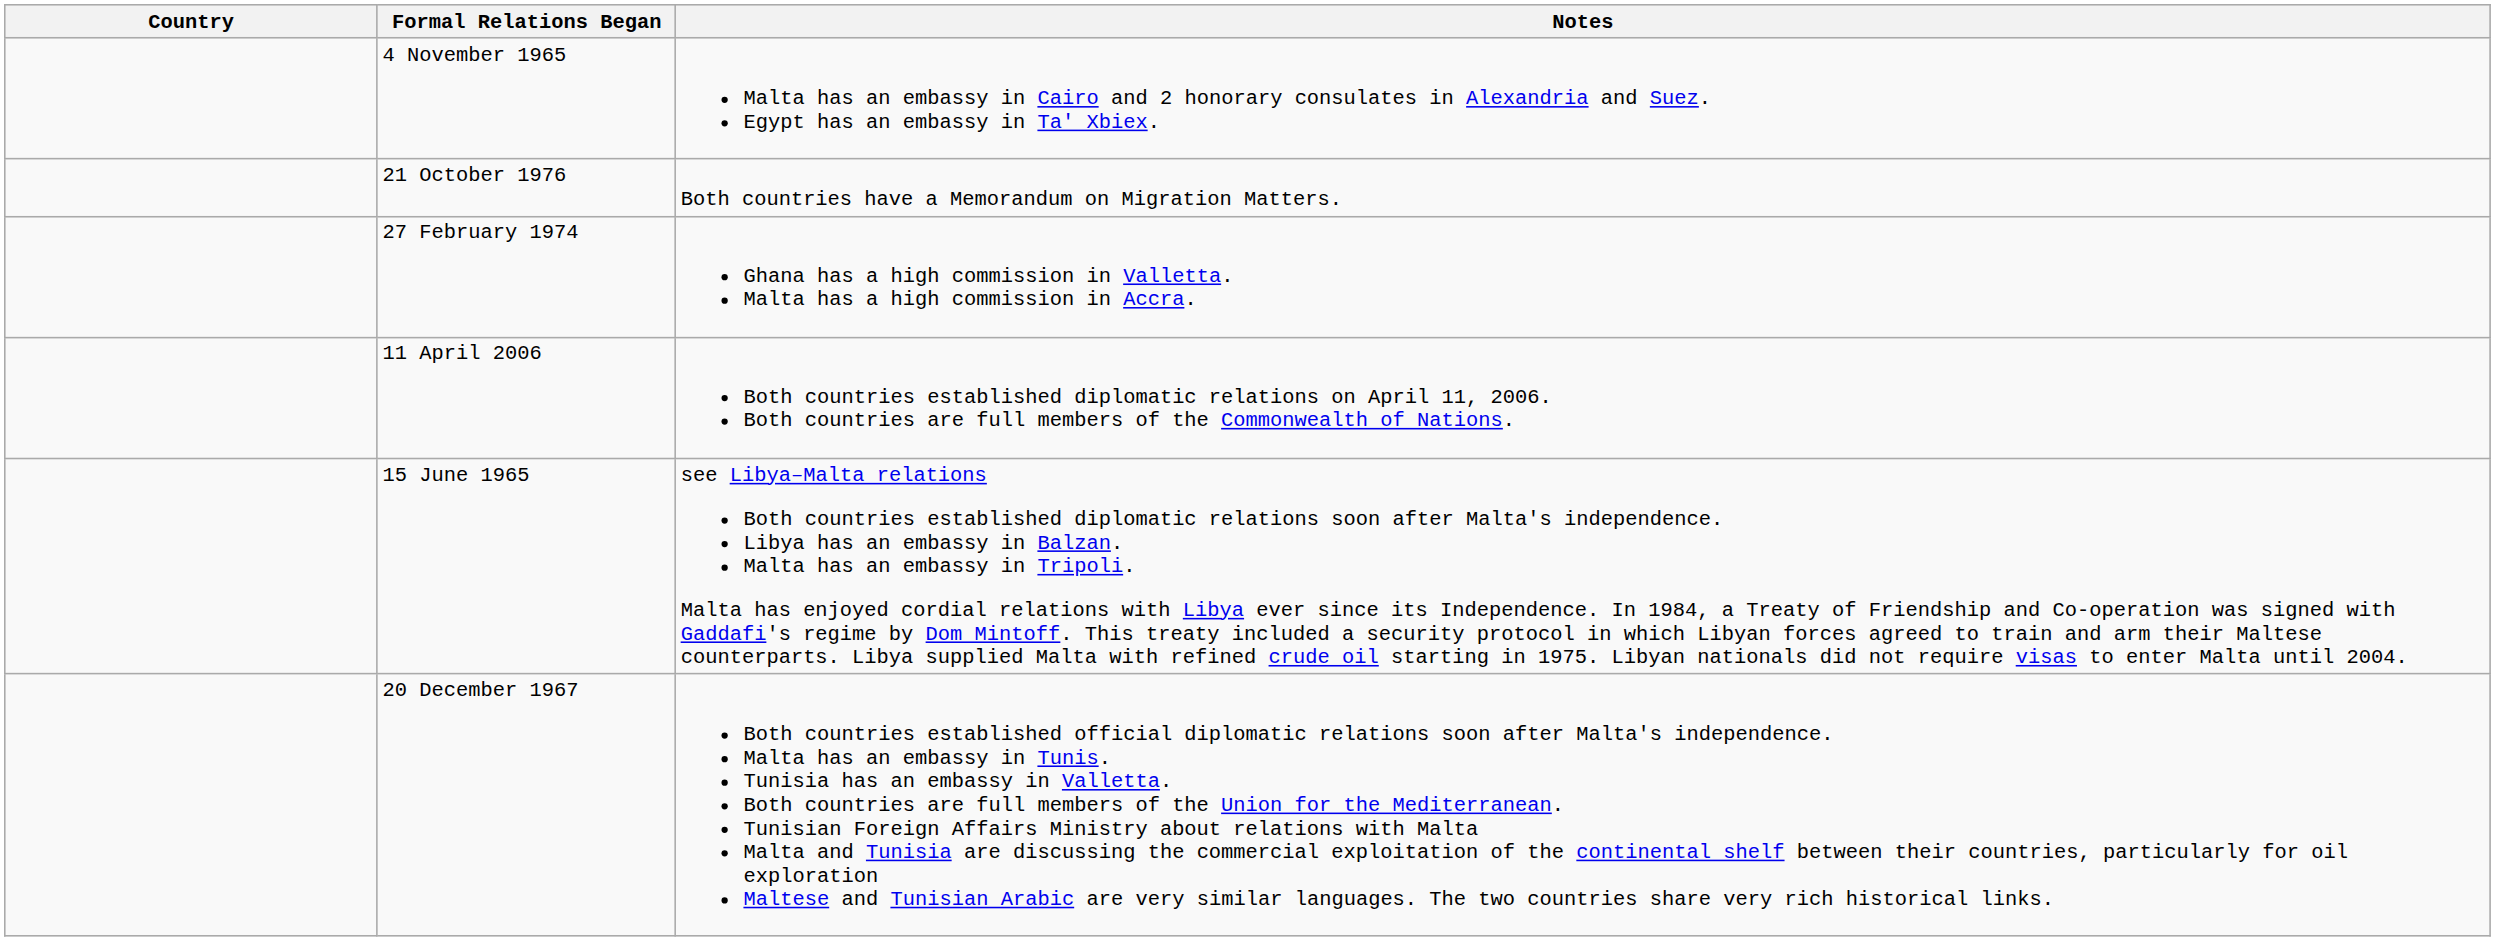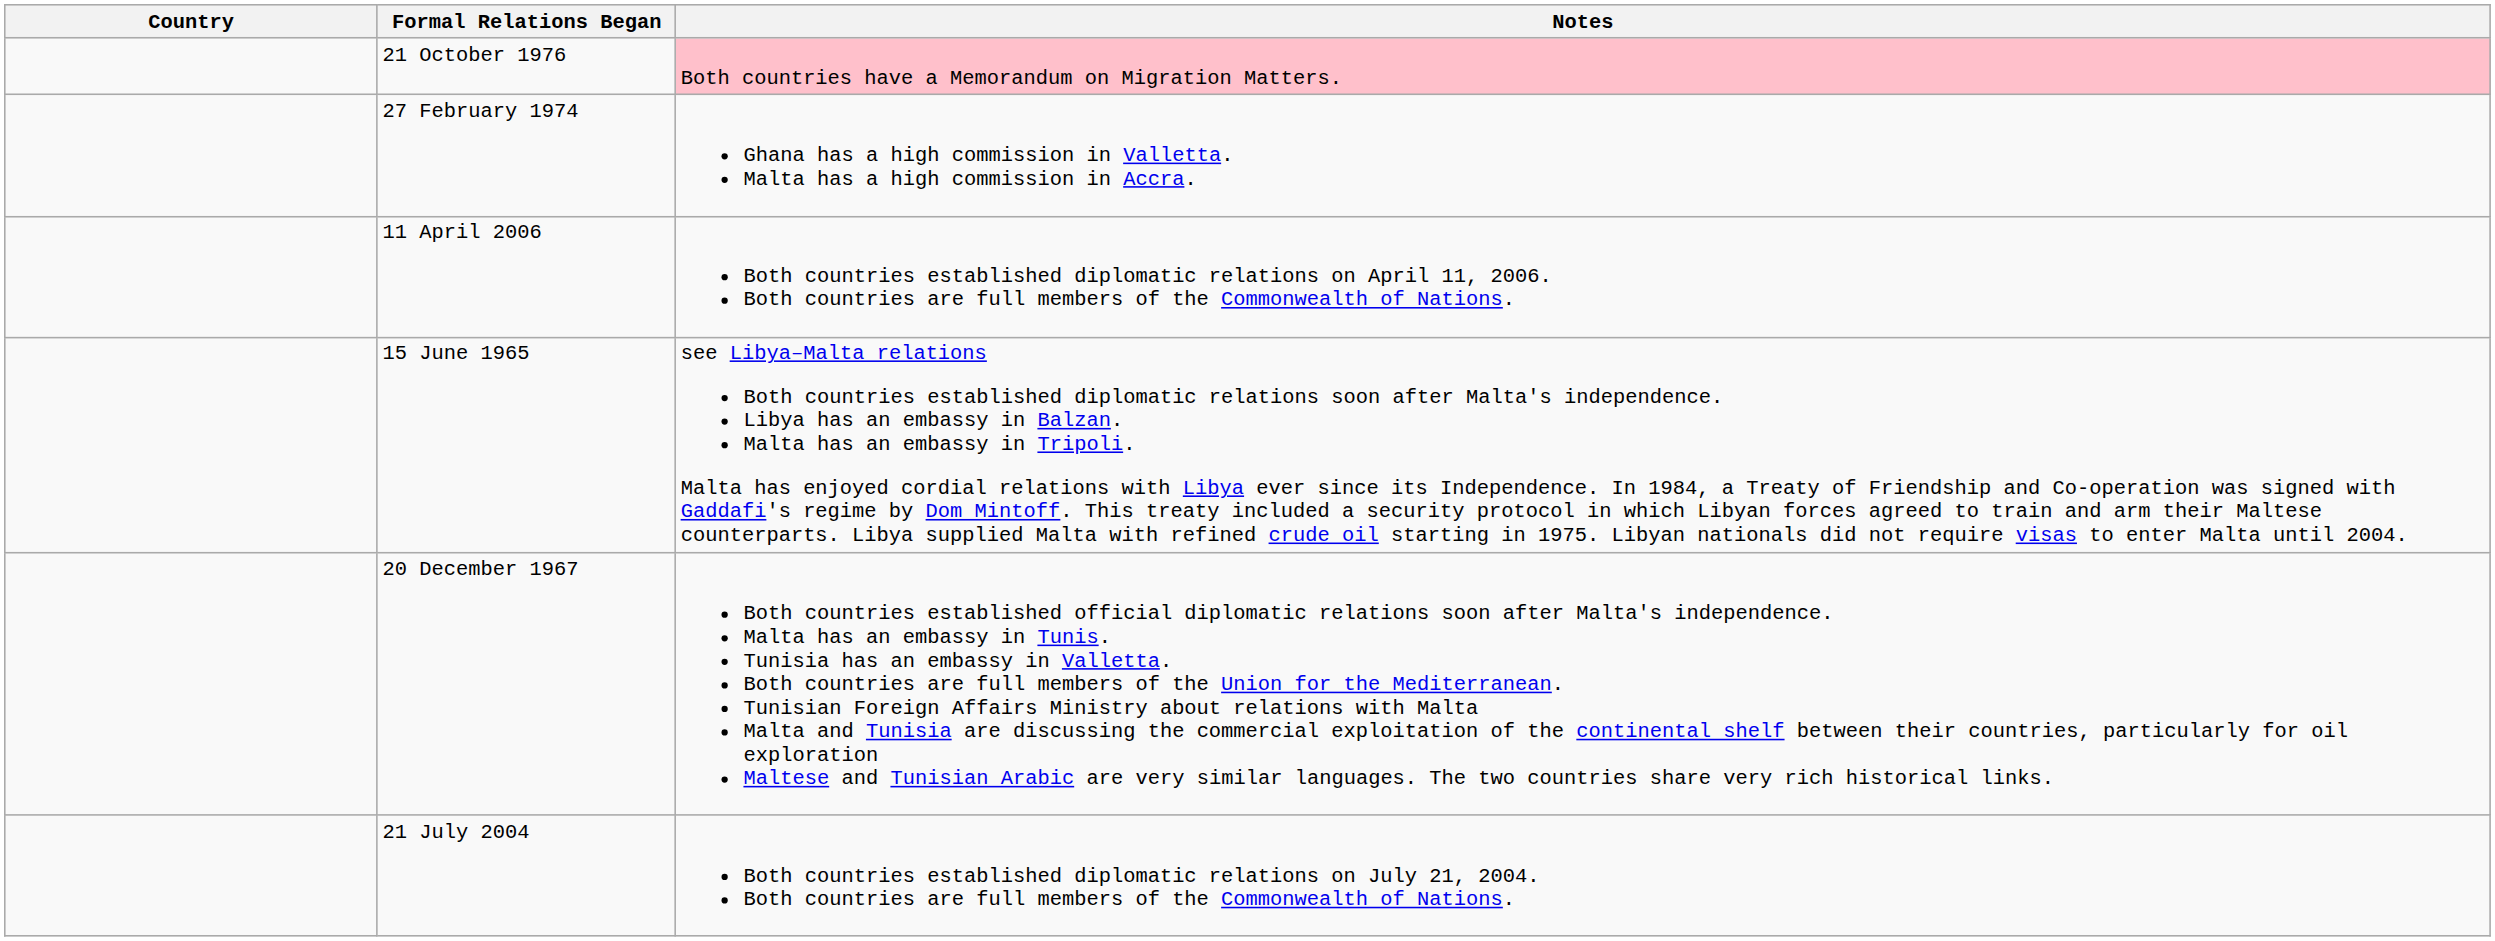- row: (474, 55)
(1011, 199) no background -> (1011, 78) pink background
+ row: (456, 832)
